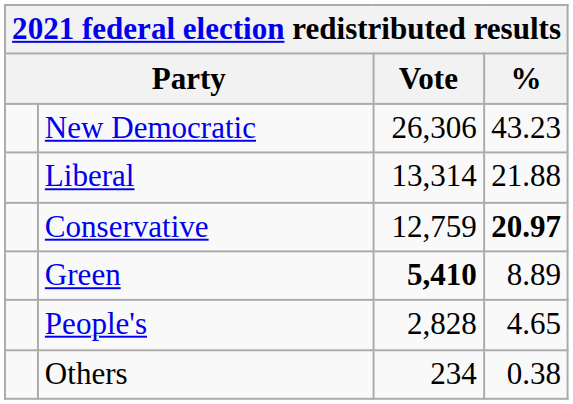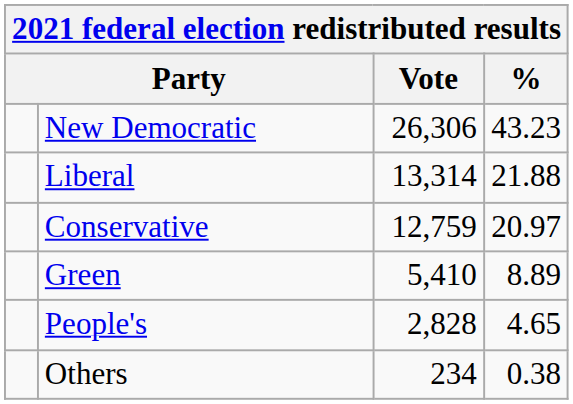(526, 226) bold -> (526, 226) normal
(442, 275) bold -> (442, 275) normal
